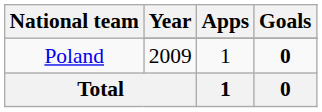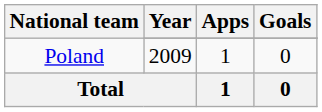(285, 55) bold -> (285, 55) normal
